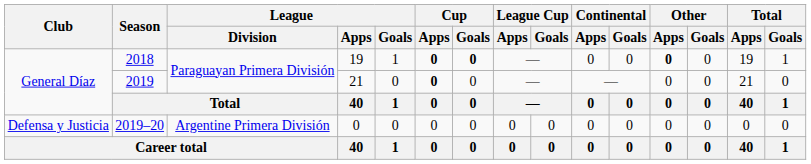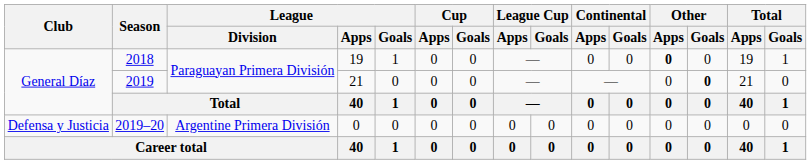(434, 59) bold -> (434, 59) normal
(473, 59) bold -> (473, 59) normal
(434, 81) bold -> (434, 81) normal
(707, 81) normal -> (707, 81) bold
